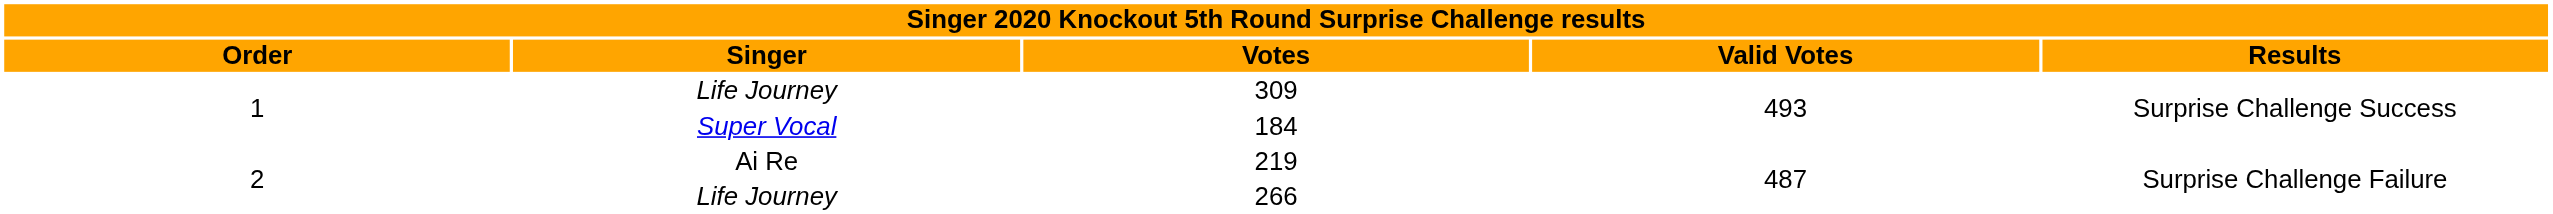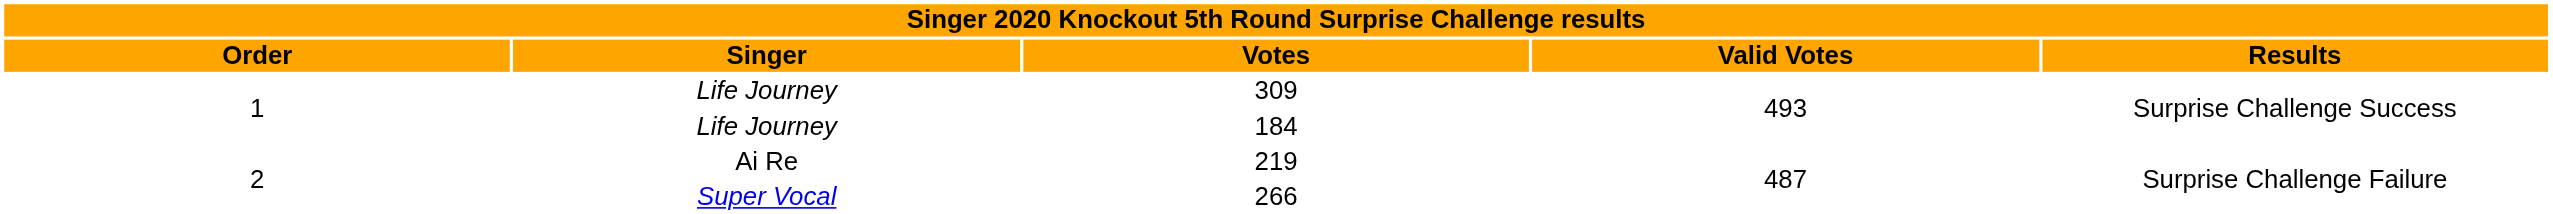(767, 126) Super Vocal -> (767, 126) Life Journey
(767, 197) Life Journey -> (767, 197) Super Vocal
